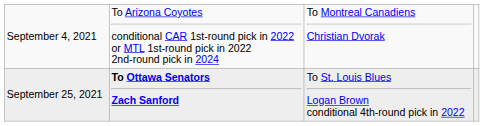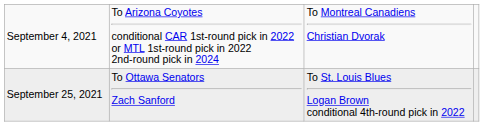(207, 89) bold -> (207, 89) normal
